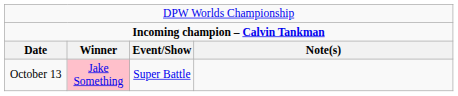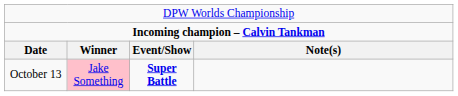(162, 74) normal -> (162, 74) bold
